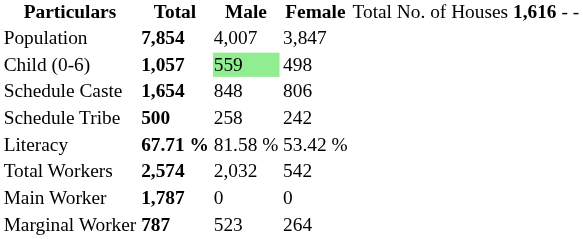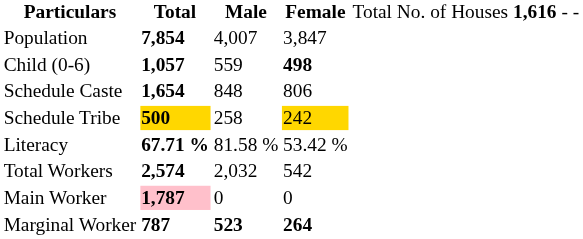(228, 64) lightgreen background -> (228, 64) no background
(298, 64) normal -> (298, 64) bold
(156, 117) no background -> (156, 117) gold background
(298, 117) no background -> (298, 117) gold background
(163, 197) no background -> (163, 197) pink background
(228, 224) normal -> (228, 224) bold
(298, 224) normal -> (298, 224) bold
